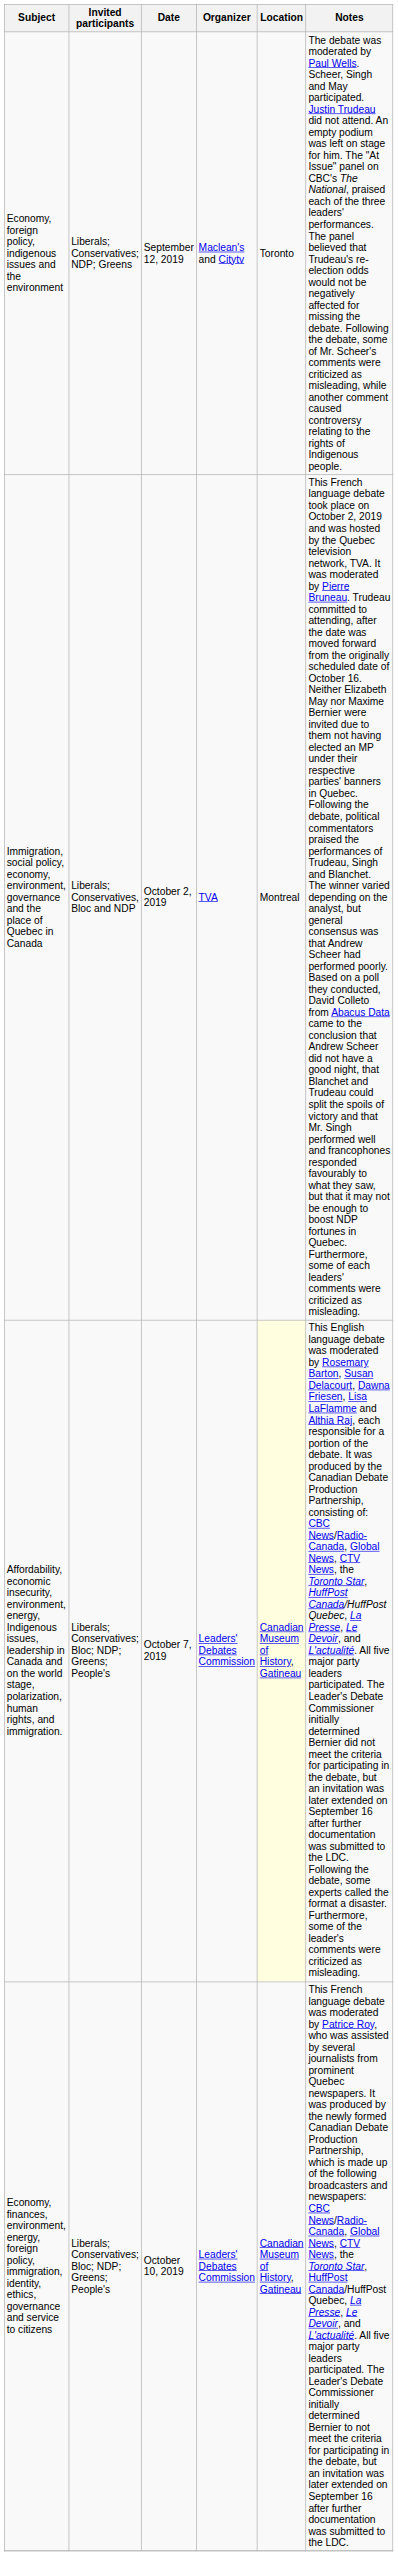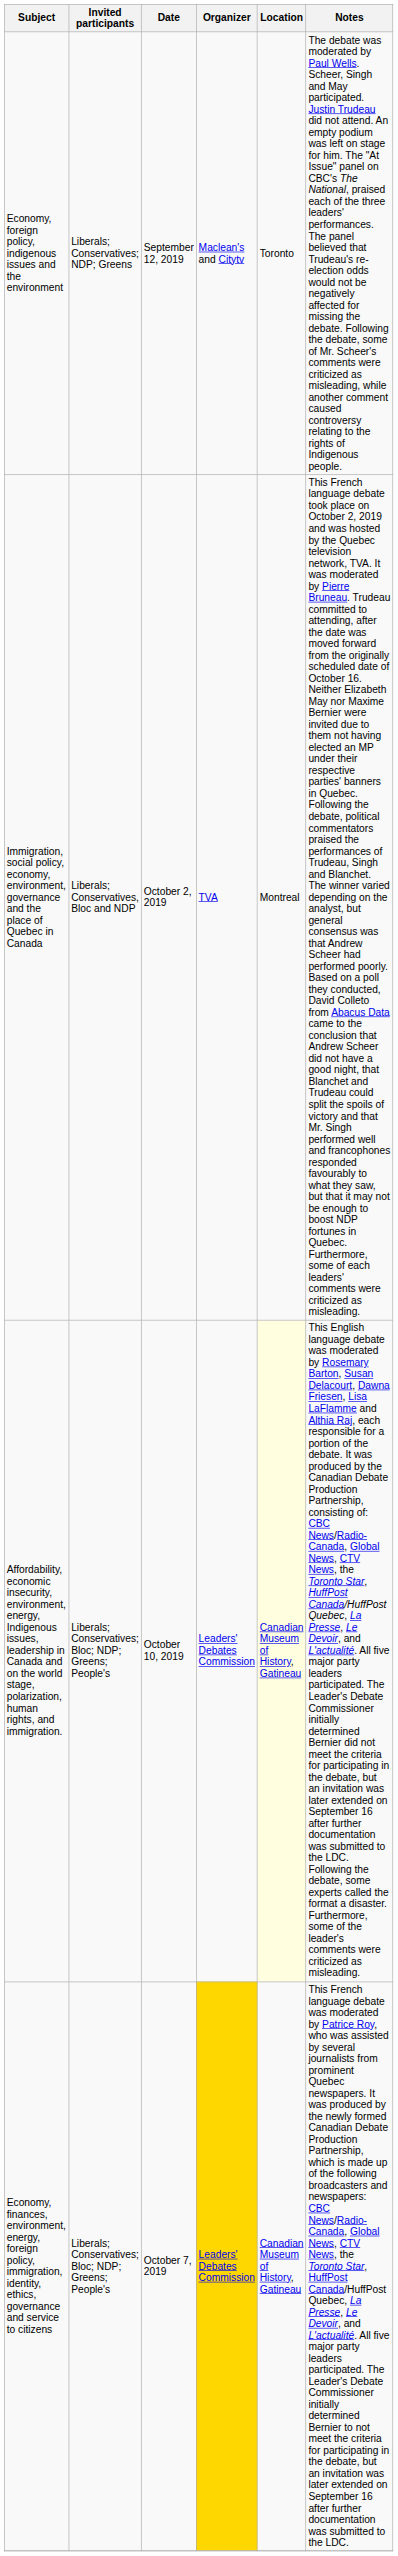(168, 1651) October 7, 2019 -> (164, 1651) October 10, 2019
(164, 2266) October 10, 2019 -> (168, 2266) October 7, 2019
(227, 2266) no background -> (227, 2266) gold background
